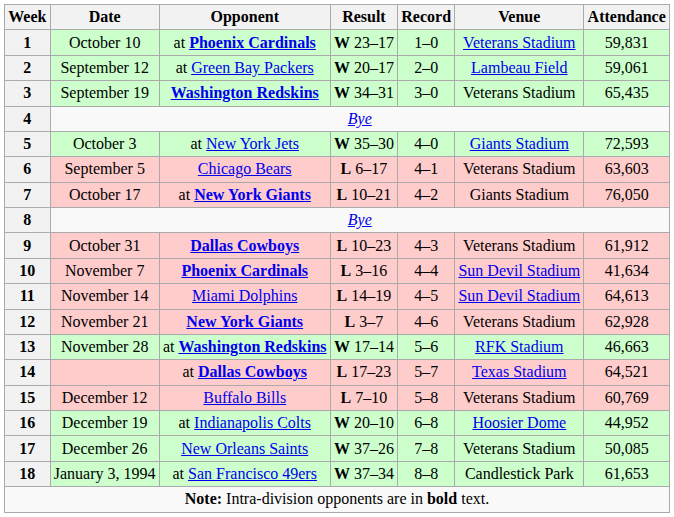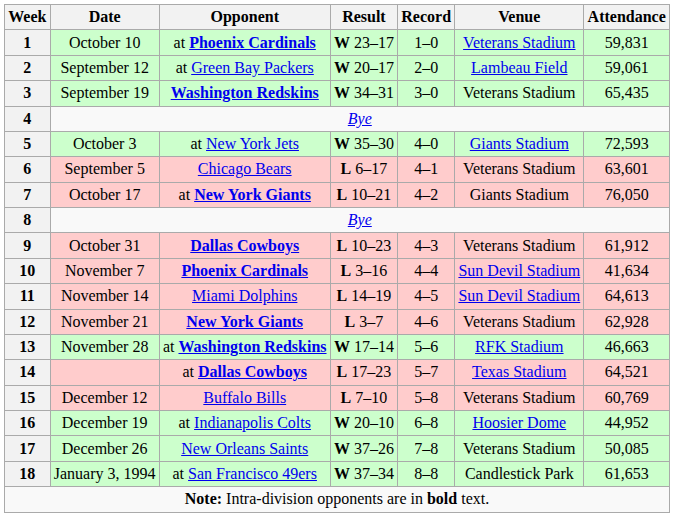(627, 169) 63,603 -> (627, 169) 63,601
